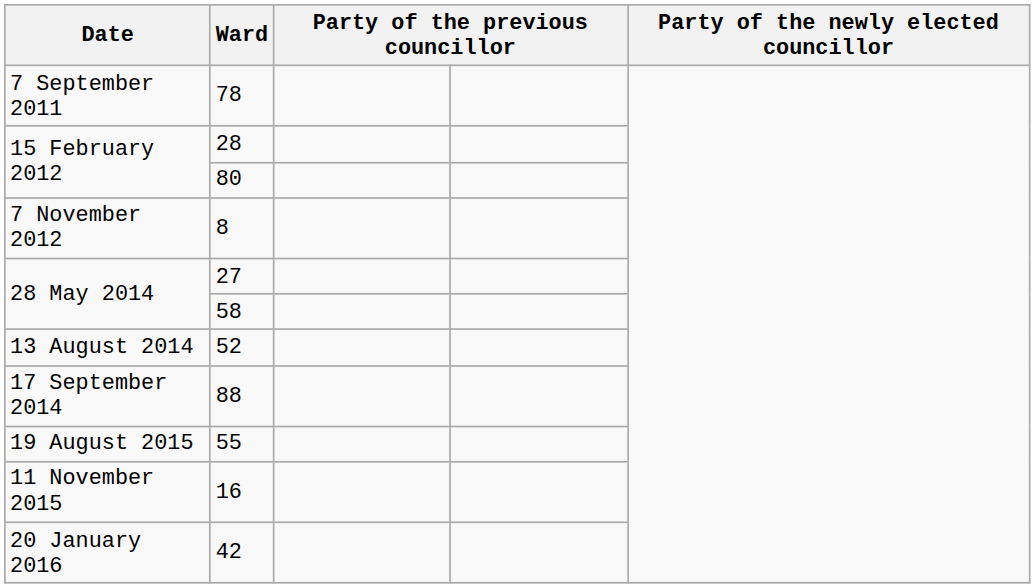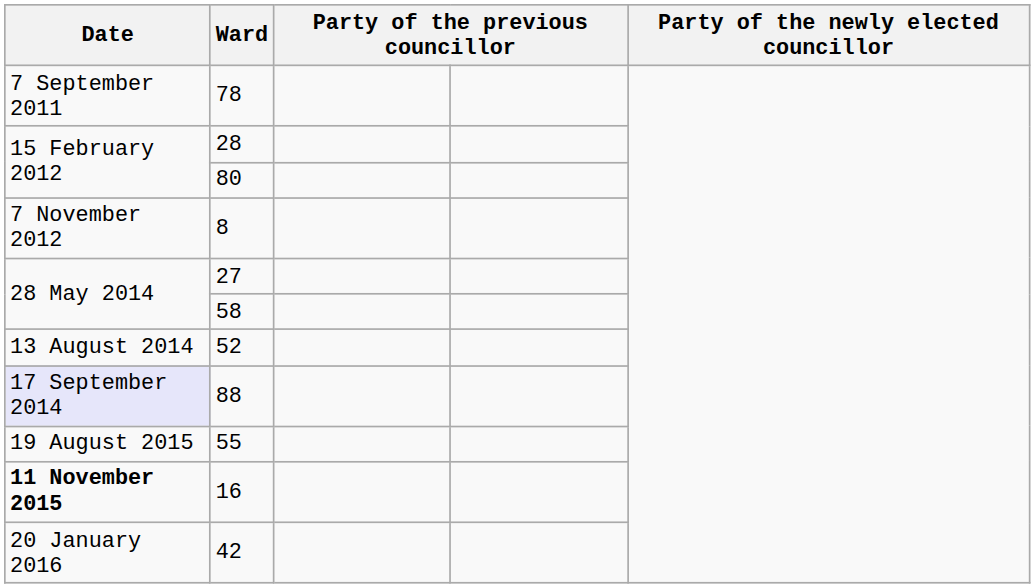(89, 396) no background -> (89, 396) lavender background
(82, 492) normal -> (82, 492) bold
